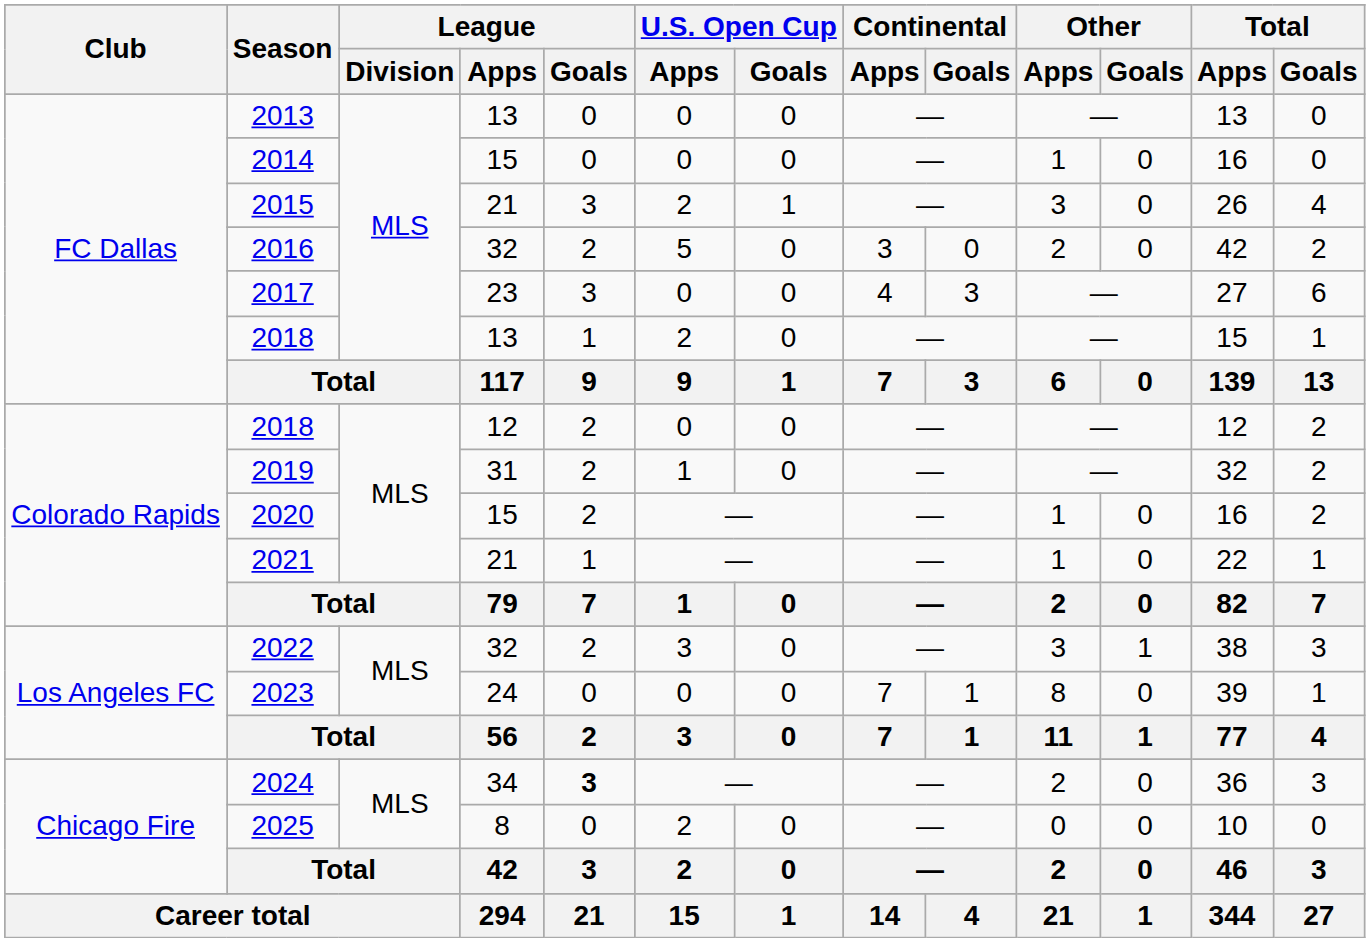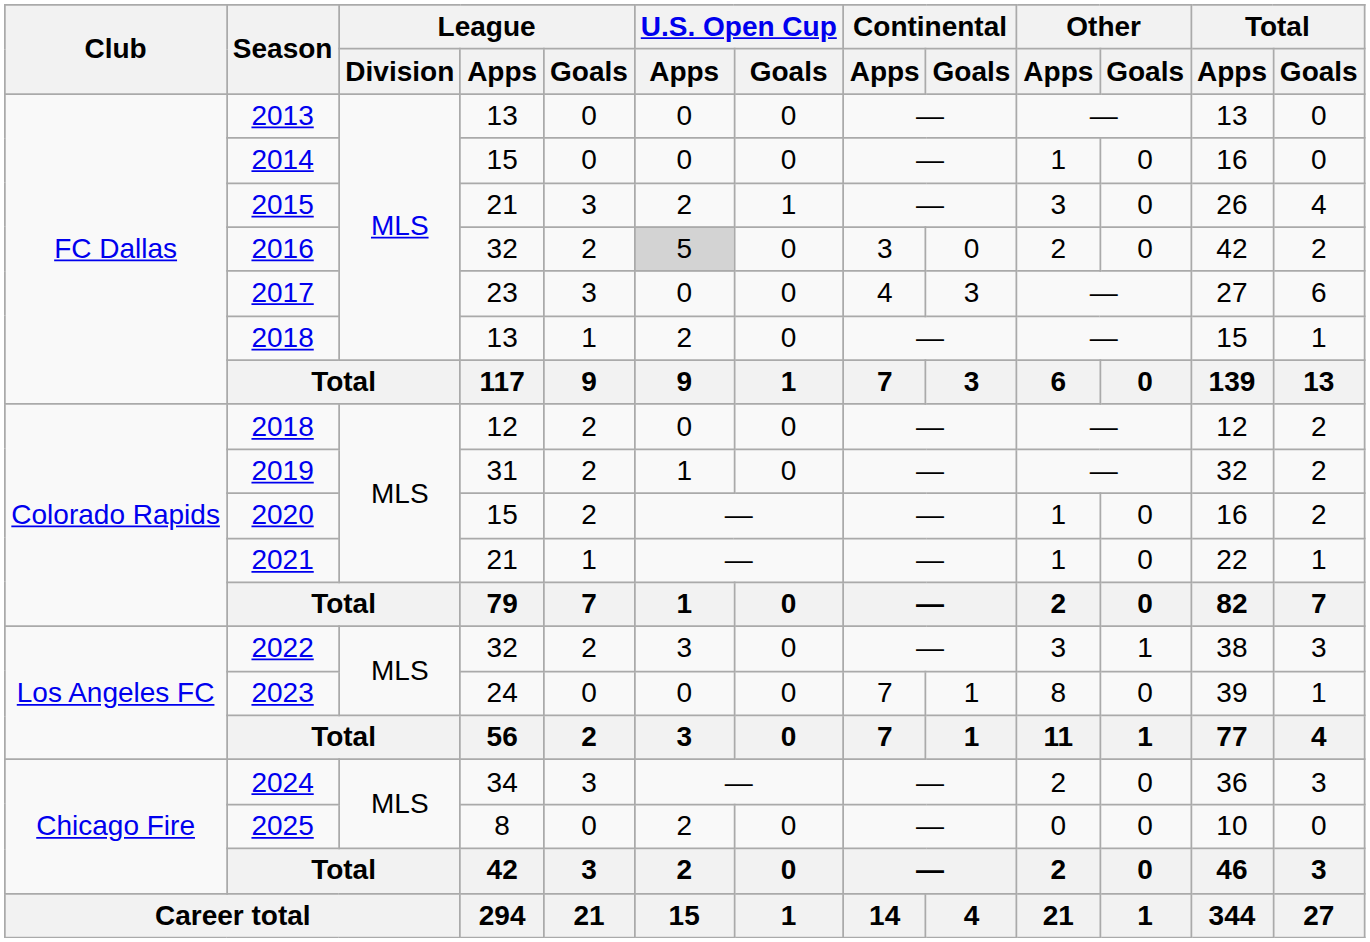(684, 248) no background -> (684, 248) lightgrey background
(589, 781) bold -> (589, 781) normal
